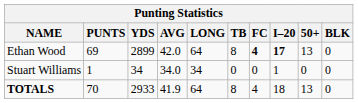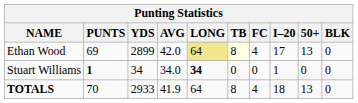(196, 51) no background -> (196, 51) khaki background
(233, 51) no background -> (233, 51) lightyellow background
(255, 51) bold -> (255, 51) normal
(279, 51) bold -> (279, 51) normal
(89, 70) normal -> (89, 70) bold
(196, 70) normal -> (196, 70) bold
